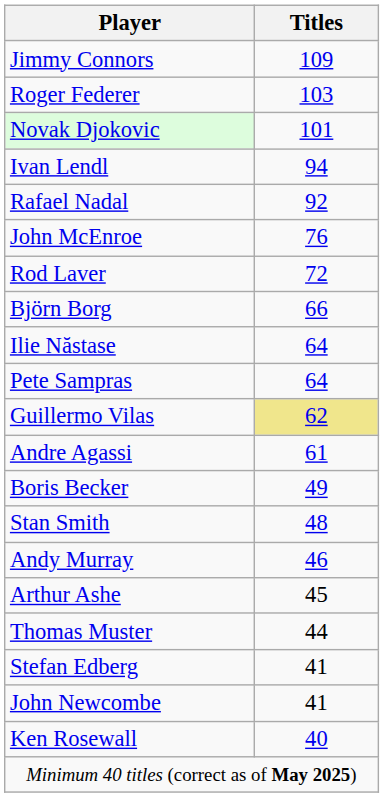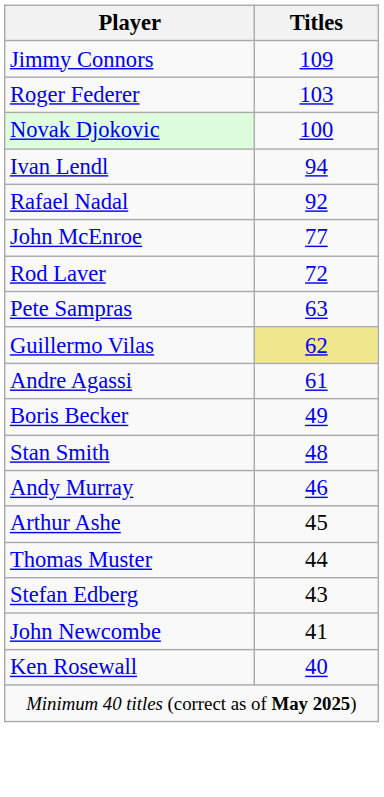(316, 130) 101 -> (316, 130) 100
(316, 237) 76 -> (316, 237) 77
- row: (61, 309)
- row: (63, 344)
(316, 380) 64 -> (316, 309) 63
(316, 666) 41 -> (316, 595) 43
